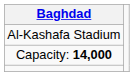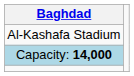(64, 55) no background -> (64, 55) lightblue background
